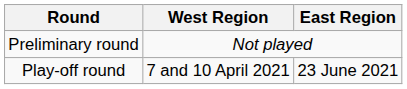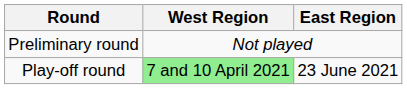(218, 70) no background -> (218, 70) lightgreen background
